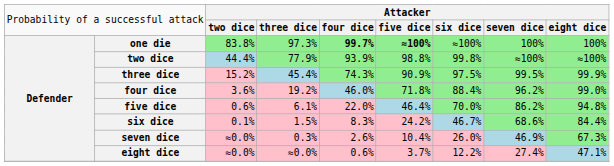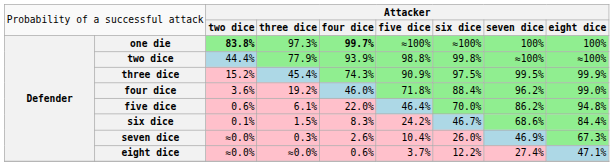(240, 44) normal -> (240, 44) bold
(416, 44) bold -> (416, 44) normal
